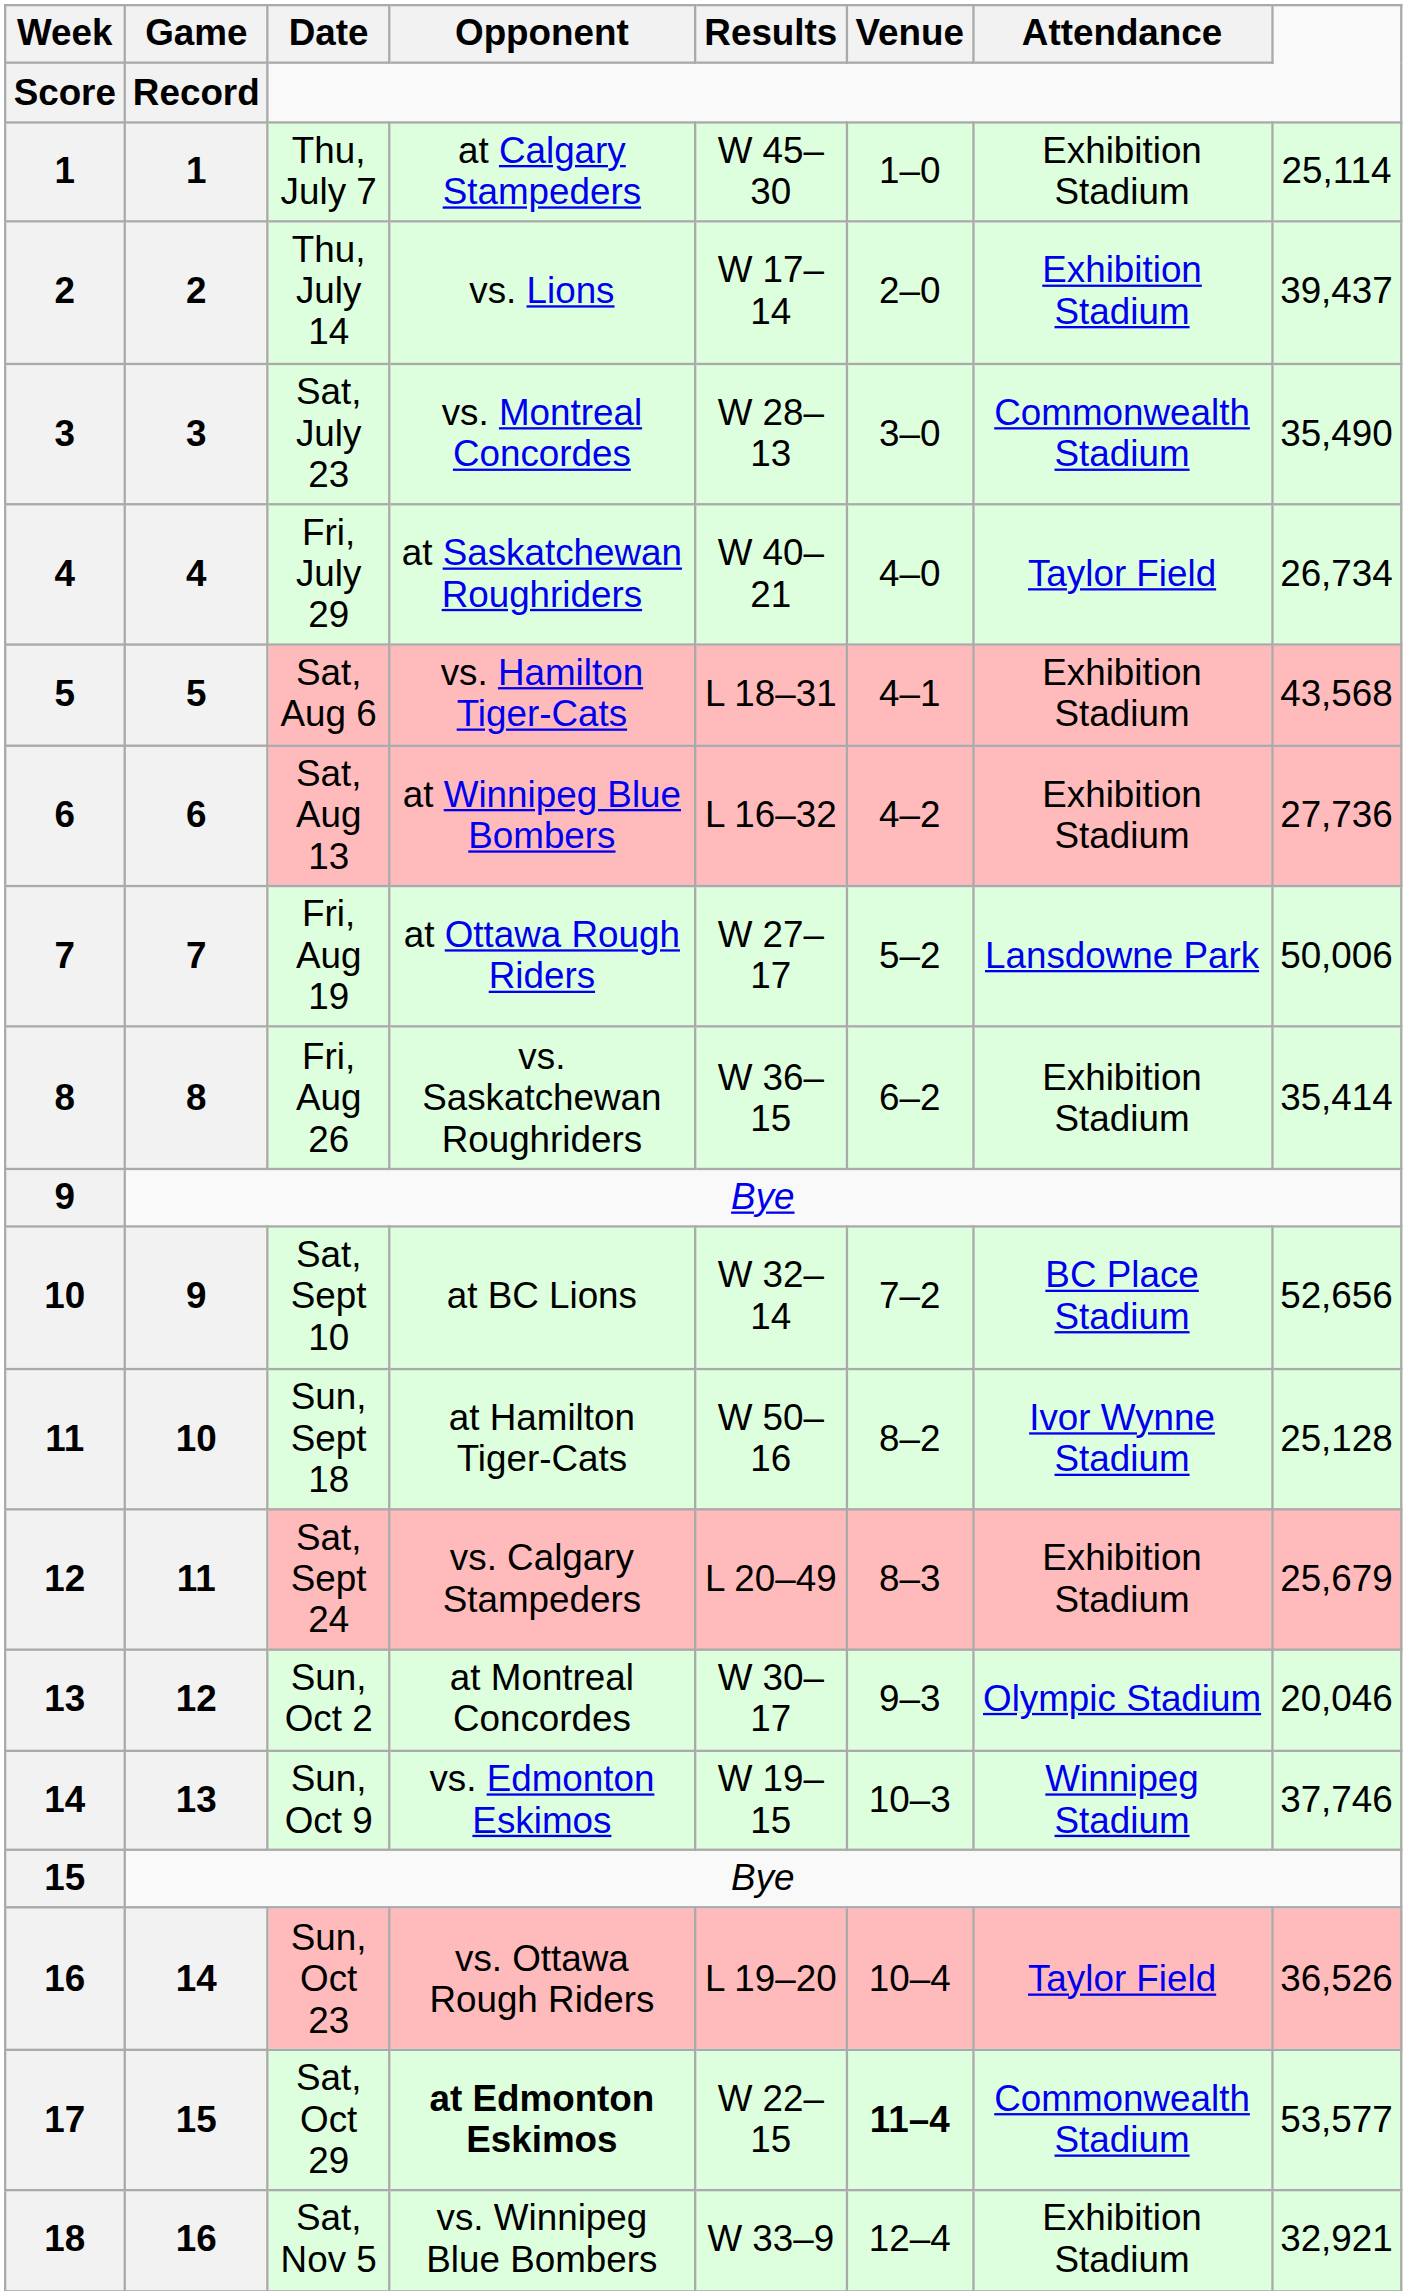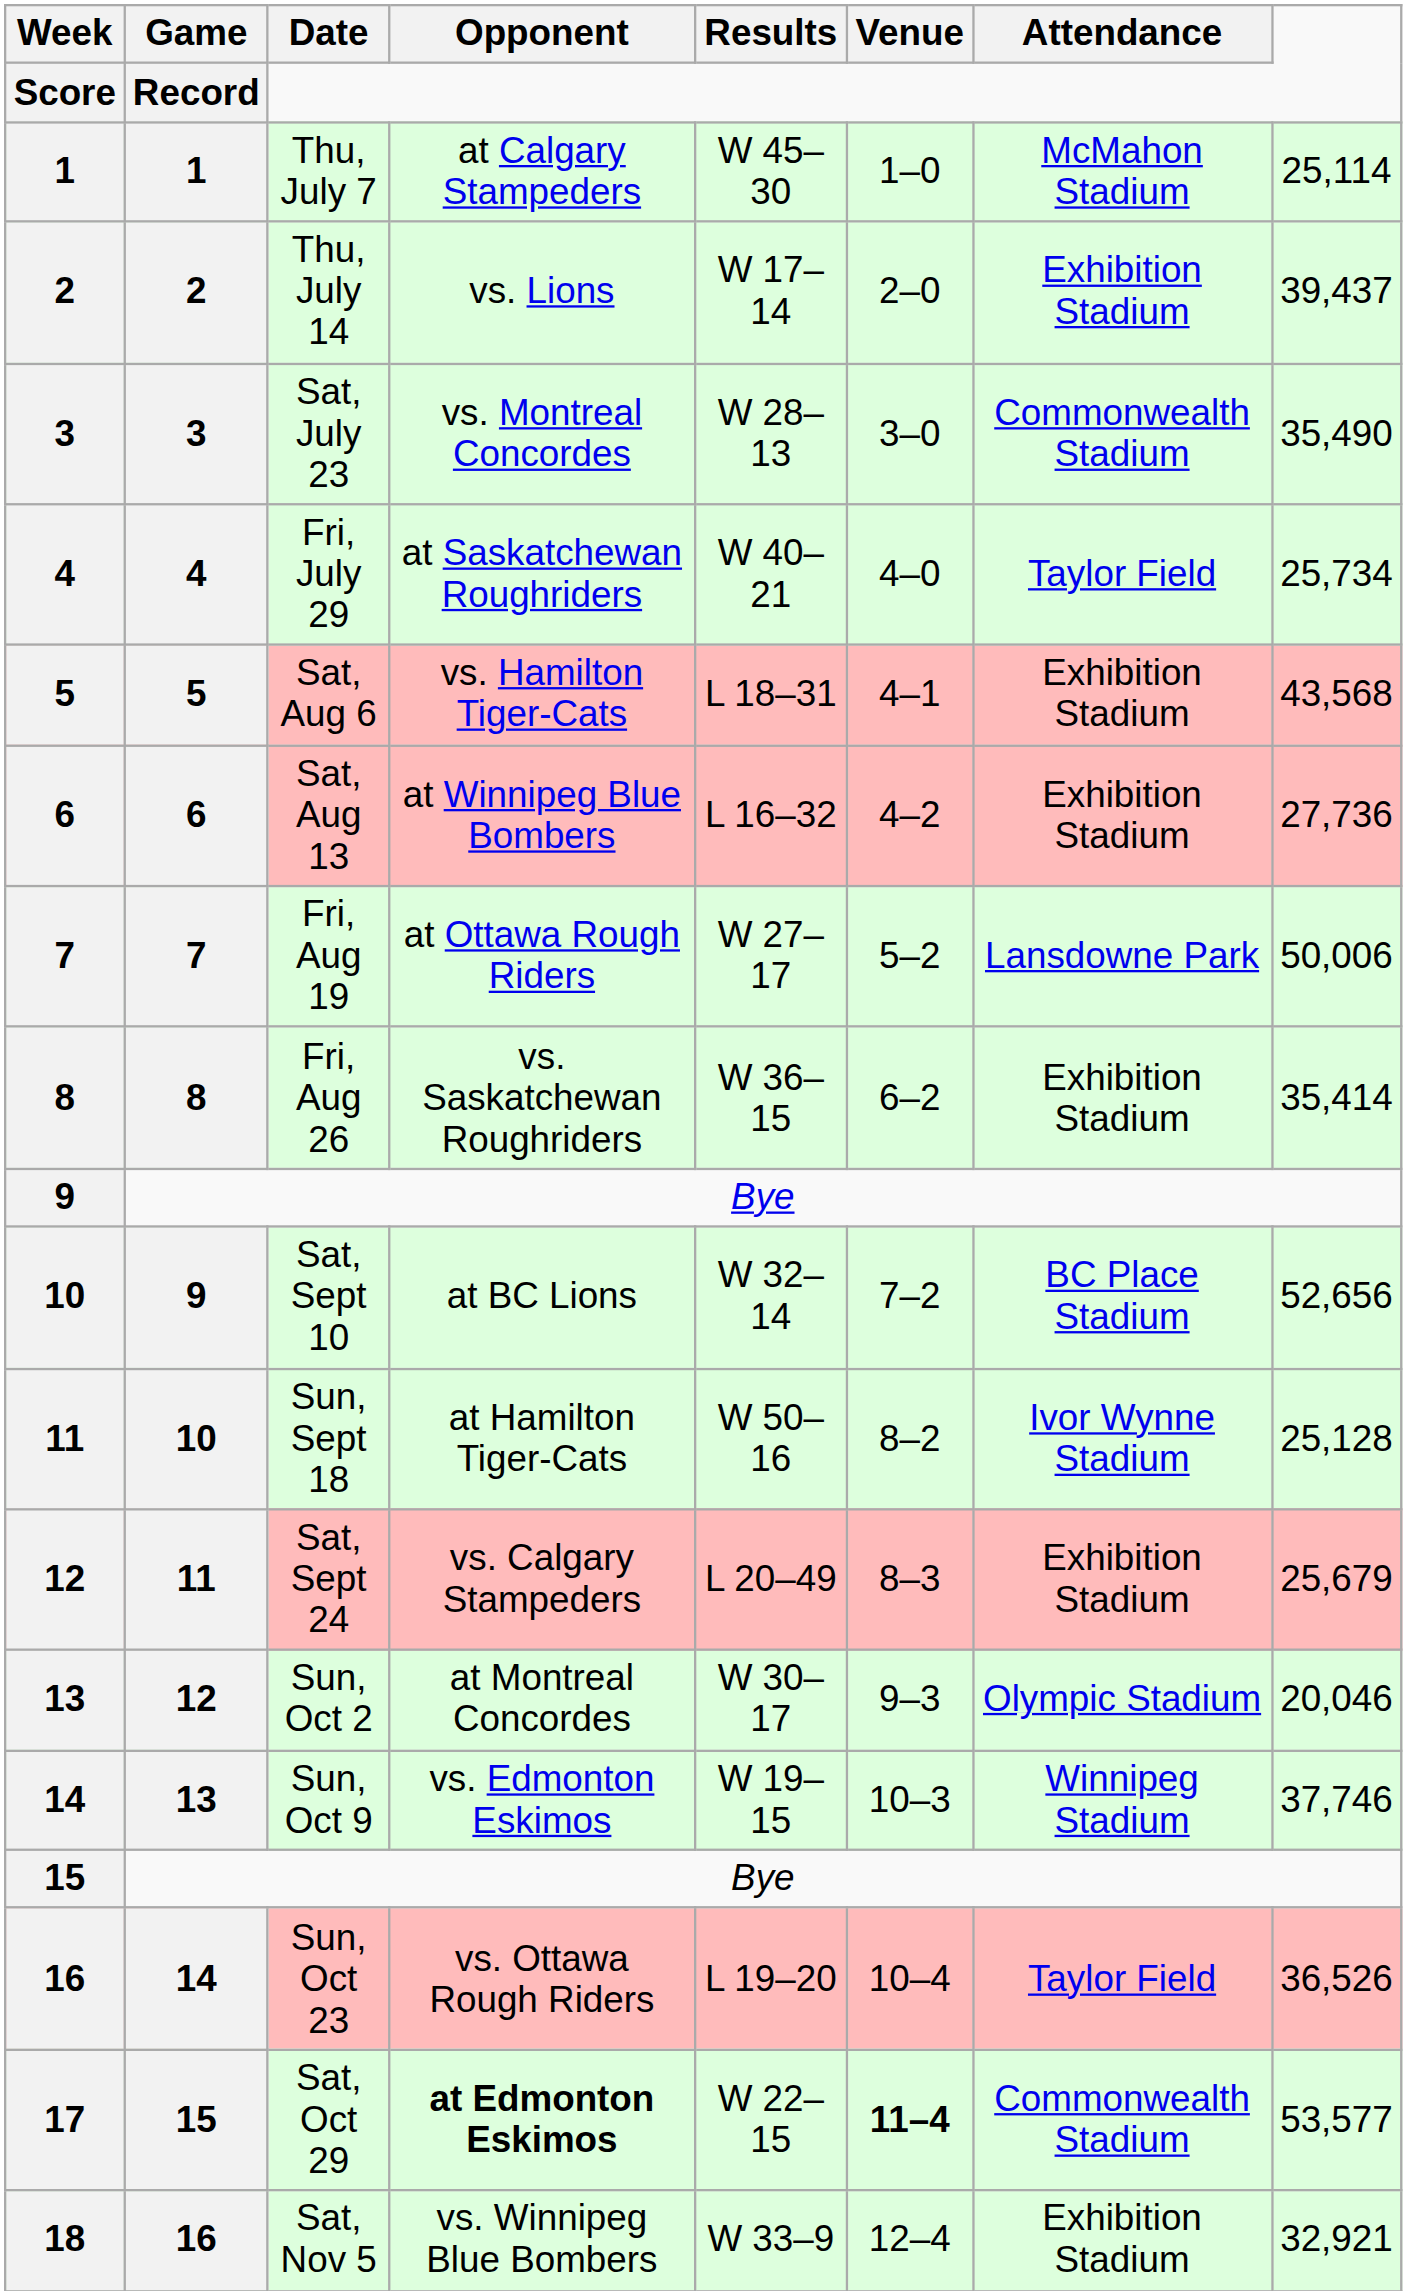(1122, 171) Exhibition Stadium -> (1122, 171) McMahon Stadium
(1336, 573) 26,734 -> (1336, 573) 25,734
